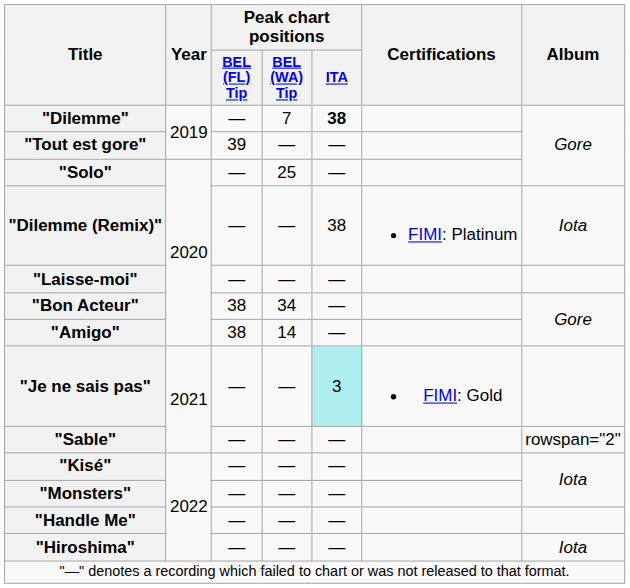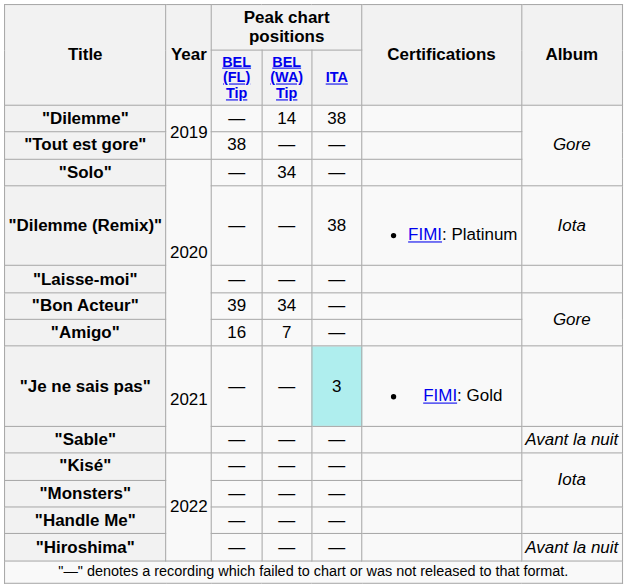(287, 118) 7 -> (287, 118) 14
(337, 118) bold -> (337, 118) normal
(237, 145) 39 -> (237, 145) 38
(287, 172) 25 -> (287, 172) 34
(237, 305) 38 -> (237, 305) 39
(237, 332) 38 -> (237, 332) 16
(287, 332) 14 -> (287, 332) 7
(573, 439) rowspan="2" -> (572, 439) Avant la nuit
(573, 547) Iota -> (572, 547) Avant la nuit
